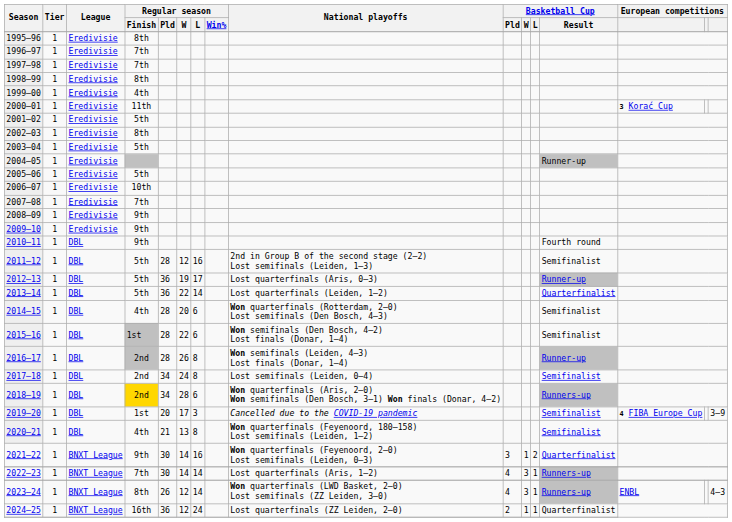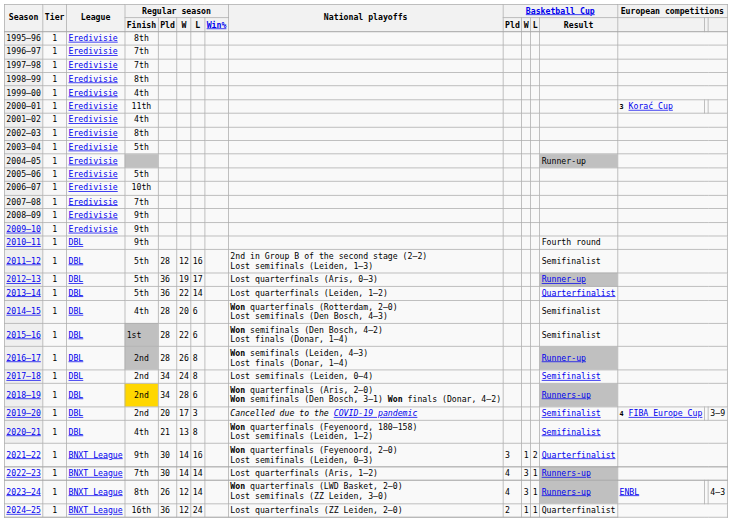(141, 120) 5th -> (141, 120) 4th
(141, 413) 1st -> (141, 413) 2nd
